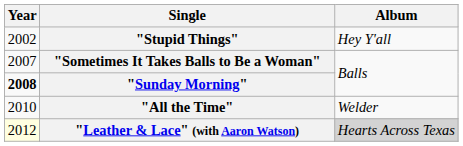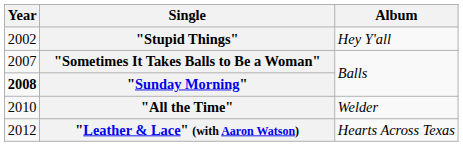(22, 130) lightyellow background -> (22, 130) no background
(396, 130) lightgrey background -> (396, 130) no background
